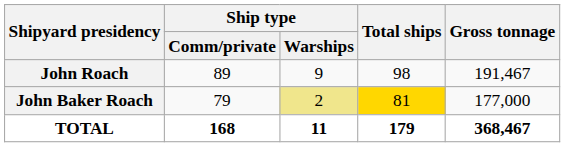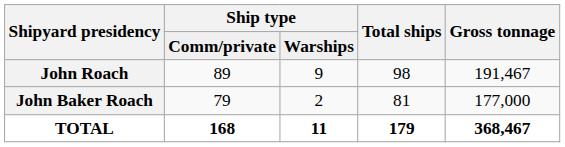(319, 100) khaki background -> (319, 100) no background
(402, 100) gold background -> (402, 100) no background
